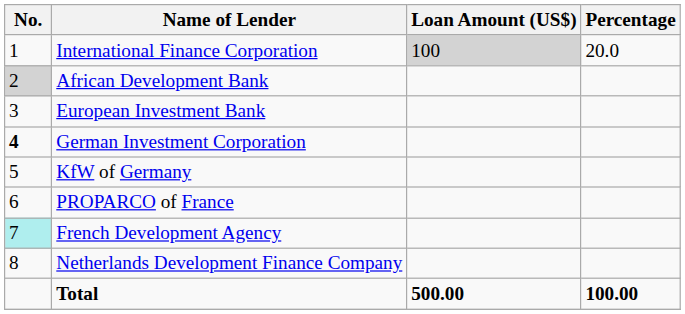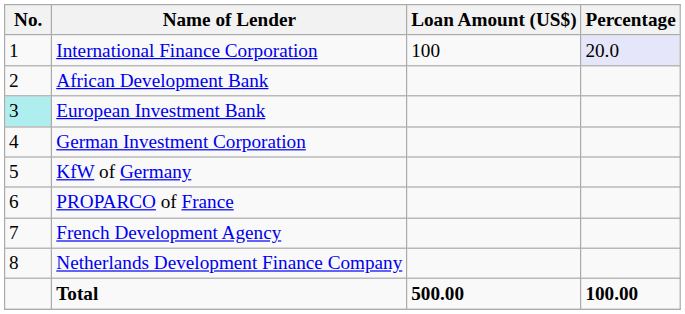(426, 50) lightgrey background -> (426, 50) no background
(602, 50) no background -> (602, 50) lavender background
(14, 80) lightgrey background -> (14, 80) no background
(14, 111) no background -> (14, 111) paleturquoise background
(14, 141) bold -> (14, 141) normal
(14, 232) paleturquoise background -> (14, 232) no background
